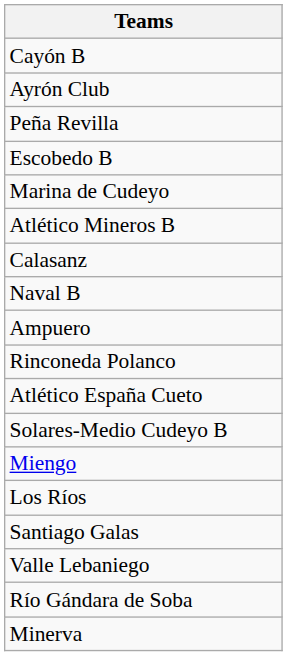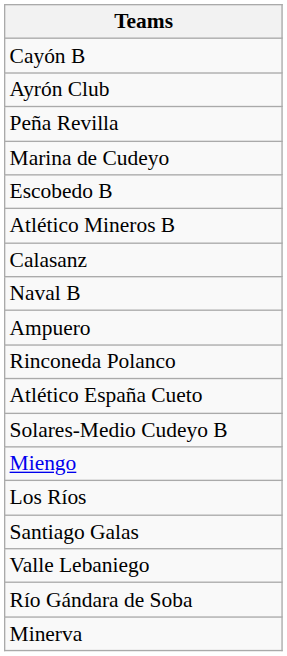(61, 157) Escobedo B -> (89, 157) Marina de Cudeyo
(89, 191) Marina de Cudeyo -> (61, 191) Escobedo B
